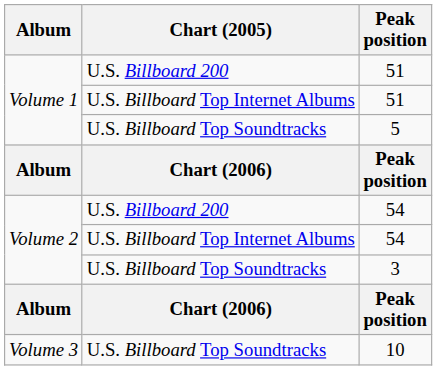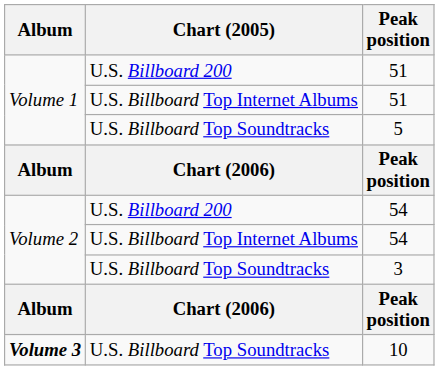(43, 349) normal -> (45, 349) bold
